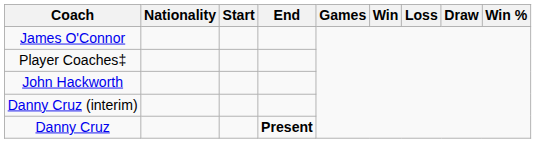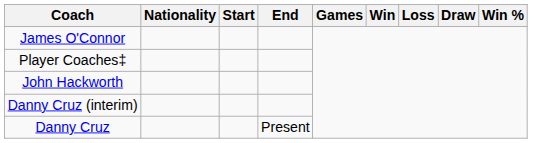(287, 127) bold -> (285, 127) normal
